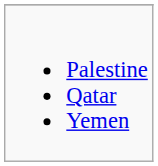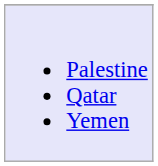(79, 96) no background -> (79, 96) lavender background
